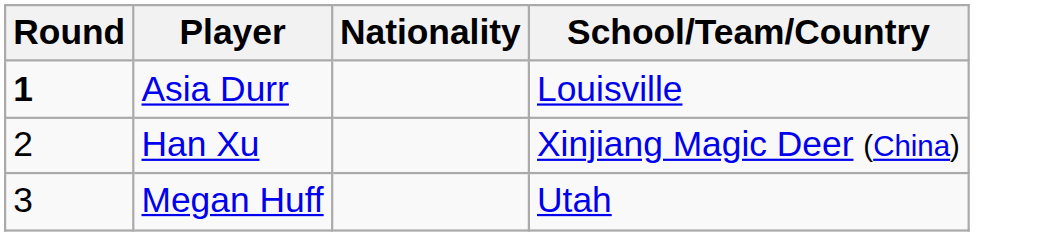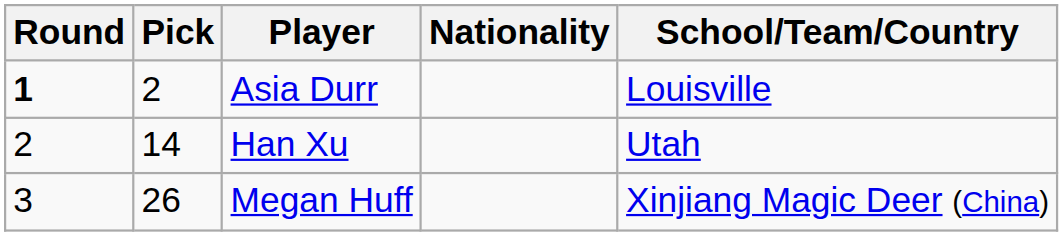+ column: (178, 32)
(748, 144) Xinjiang Magic Deer (China) -> (663, 144) Utah
(574, 200) Utah -> (838, 200) Xinjiang Magic Deer (China)
